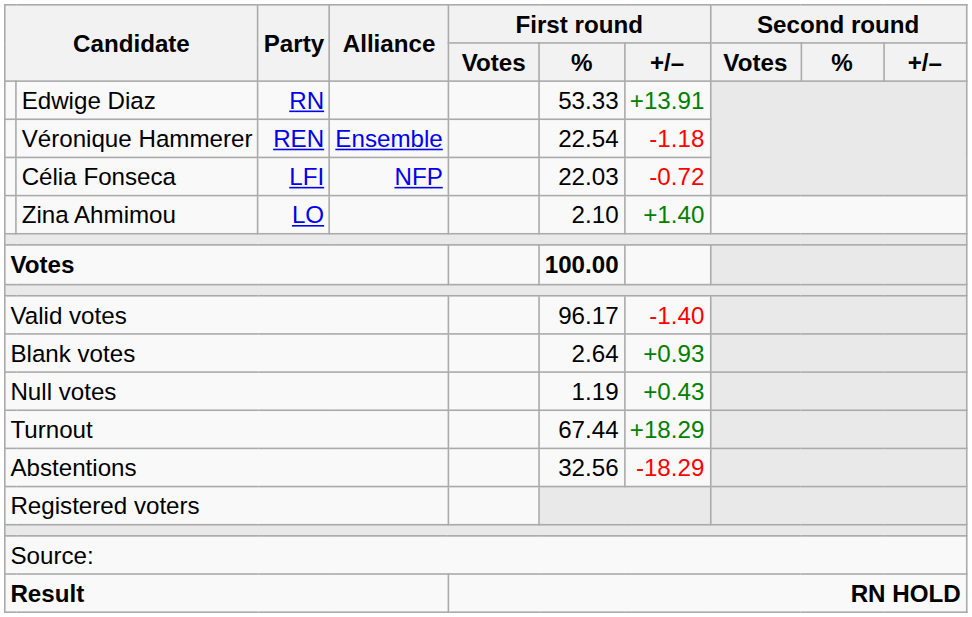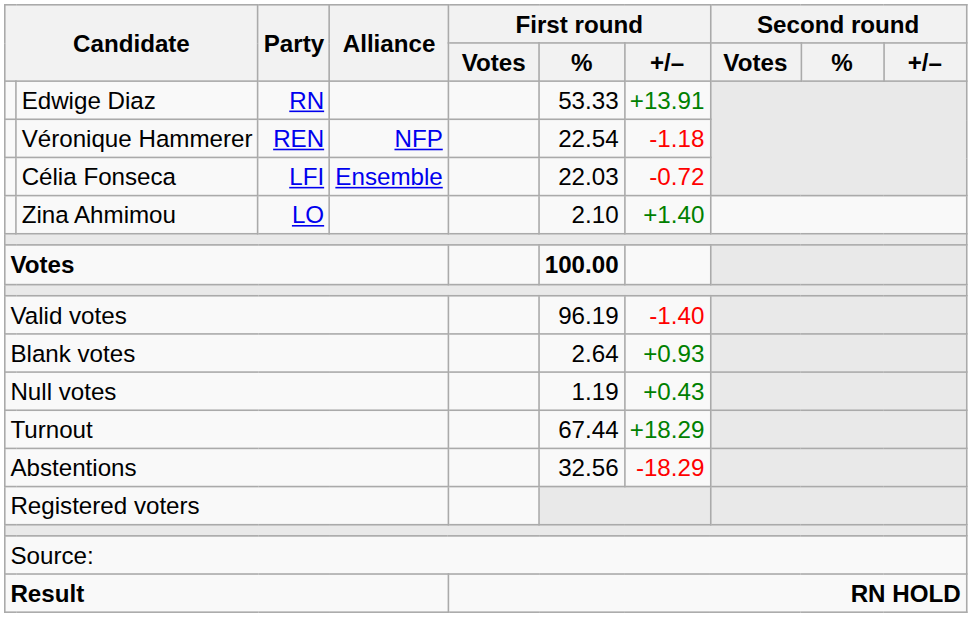(389, 139) Ensemble -> (419, 139) NFP
(419, 177) NFP -> (389, 177) Ensemble
(588, 314) 96.17 -> (588, 314) 96.19
